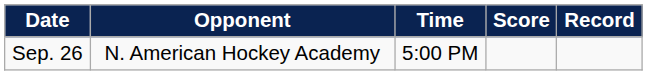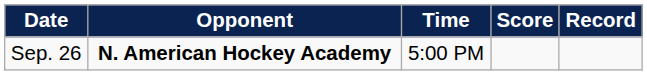(242, 53) normal -> (245, 53) bold
